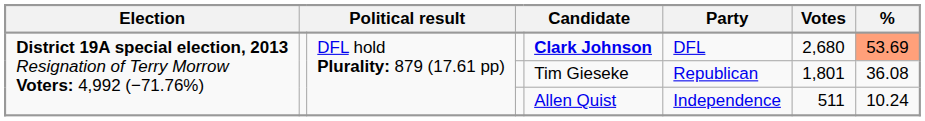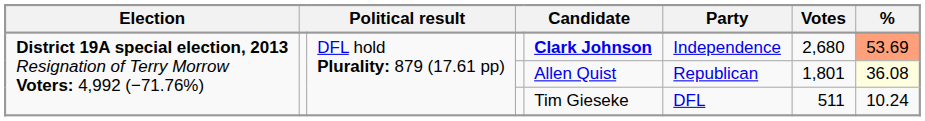(689, 46) DFL -> (727, 46) Independence
(581, 73) Tim Gieseke -> (575, 73) Allen Quist
(887, 73) no background -> (887, 73) lightyellow background
(575, 100) Allen Quist -> (581, 100) Tim Gieseke
(727, 100) Independence -> (689, 100) DFL
